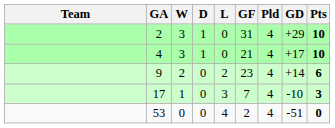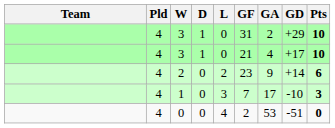columns swapped: (270, 14) <-> (159, 14)
